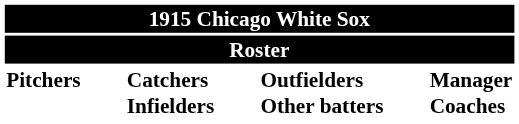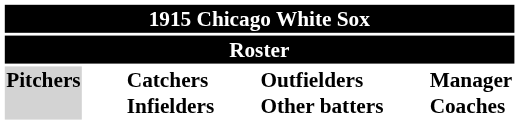(43, 80) no background -> (43, 80) lightgrey background
